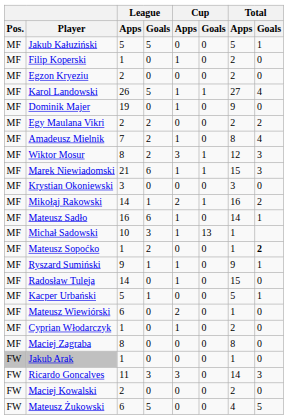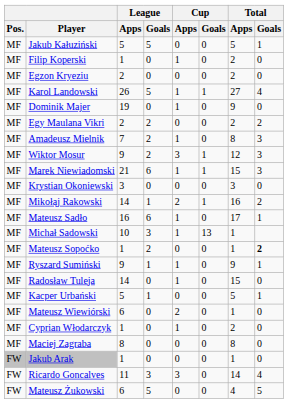(259, 139) 4 -> (259, 139) 3
(122, 154) 8 -> (122, 154) 9
(235, 217) 14 -> (235, 217) 17
(259, 375) 3 -> (259, 375) 4
- row: (63, 390)
